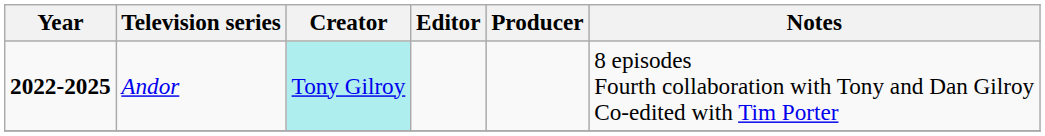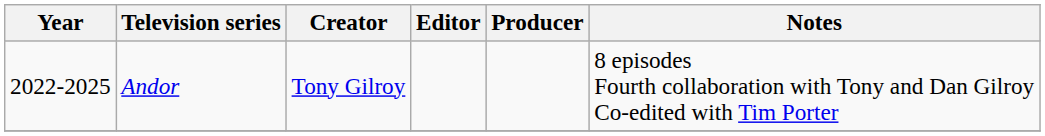(60, 85) bold -> (60, 85) normal
(348, 85) paleturquoise background -> (348, 85) no background
